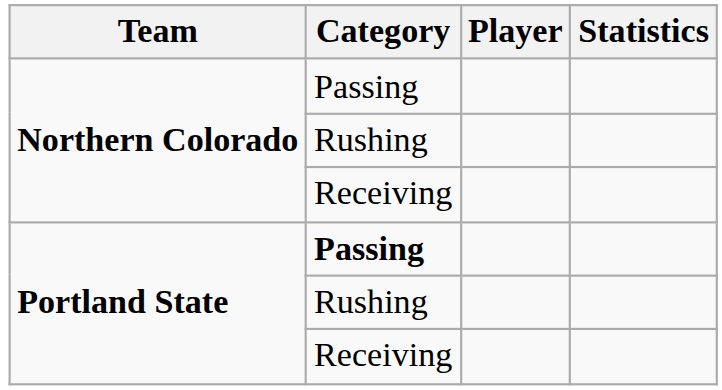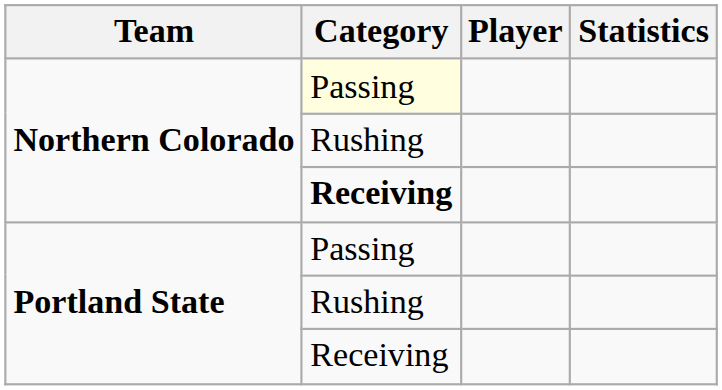(366, 85) no background -> (362, 85) lightyellow background
(383, 193) normal -> (381, 193) bold
(369, 247) bold -> (362, 247) normal
